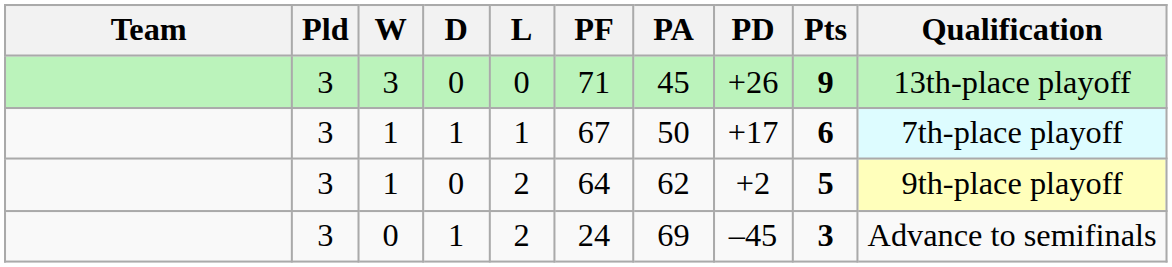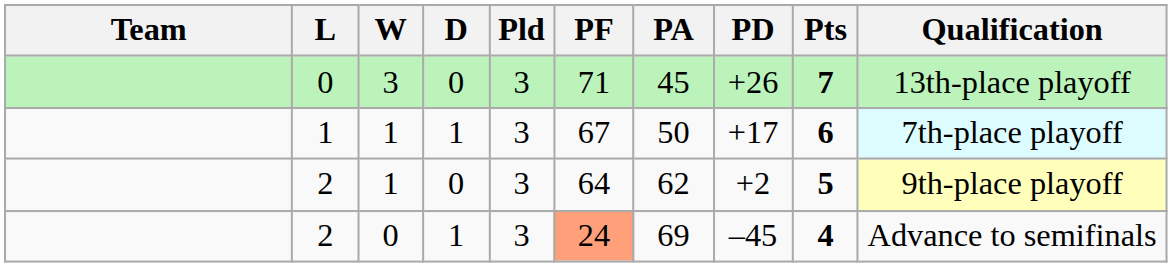columns swapped: (325, 30) <-> (521, 30)
(826, 81) 9 -> (826, 81) 7
(594, 235) no background -> (594, 235) lightsalmon background
(826, 235) 3 -> (826, 235) 4
